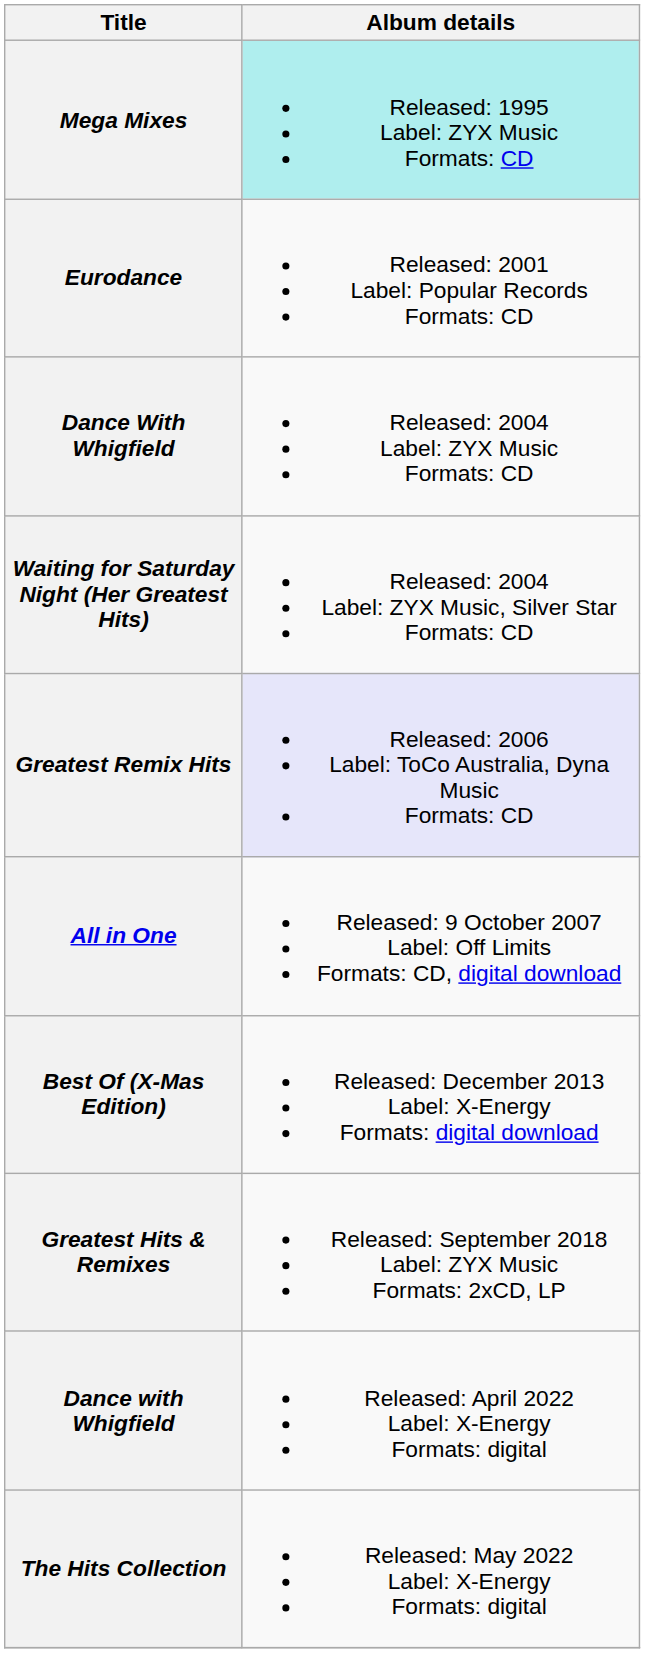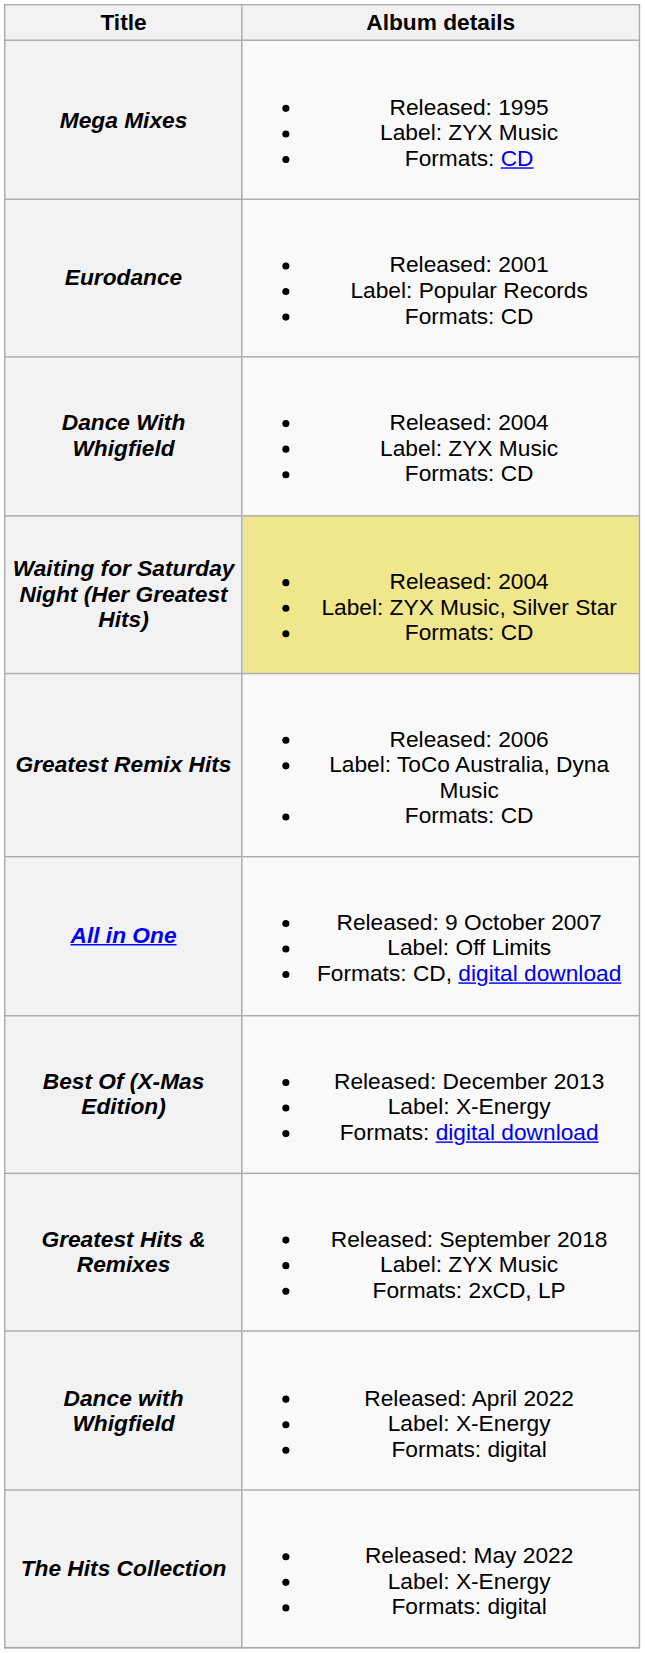(441, 133) paleturquoise background -> (441, 133) no background
(441, 607) no background -> (441, 607) khaki background
(441, 778) lavender background -> (441, 778) no background
